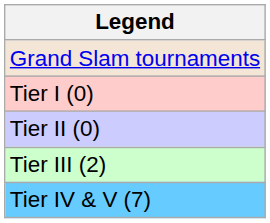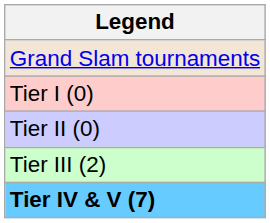(80, 199) normal -> (82, 199) bold
